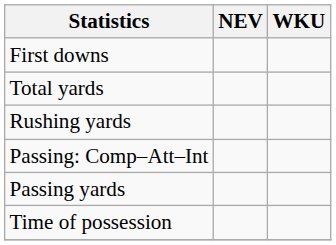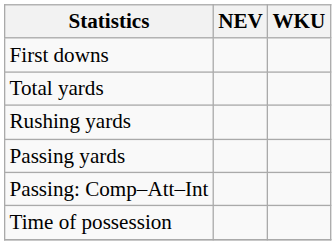rows swapped: (67, 188) <-> (109, 155)
